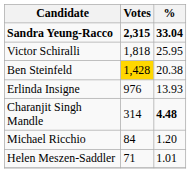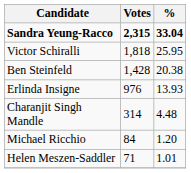(137, 70) gold background -> (137, 70) no background
(167, 114) bold -> (167, 114) normal
